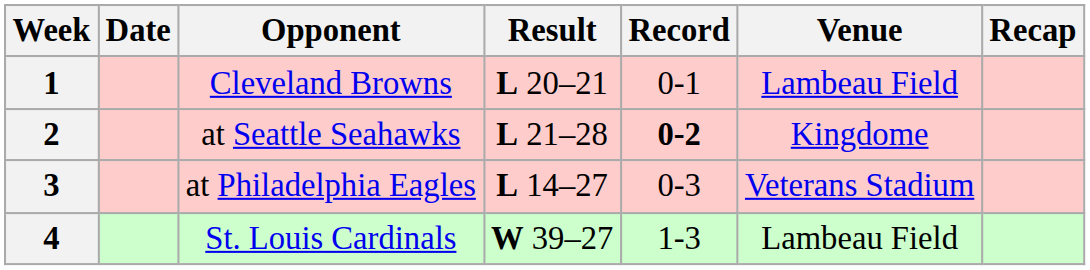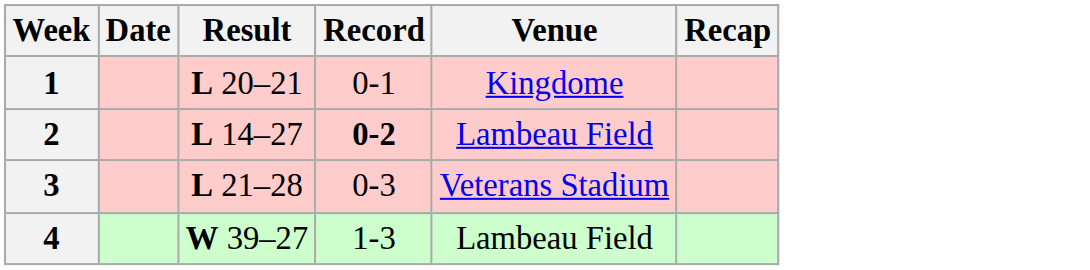- column: (331, 30)
(860, 82) Lambeau Field -> (555, 82) Kingdome
(552, 133) L 21–28 -> (247, 133) L 14–27
(860, 133) Kingdome -> (555, 133) Lambeau Field
(552, 185) L 14–27 -> (247, 185) L 21–28
